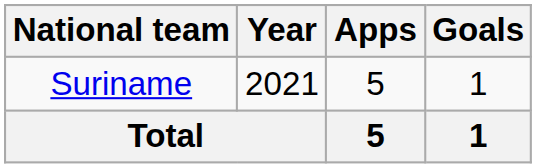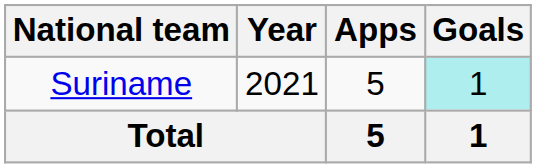(478, 83) no background -> (478, 83) paleturquoise background
